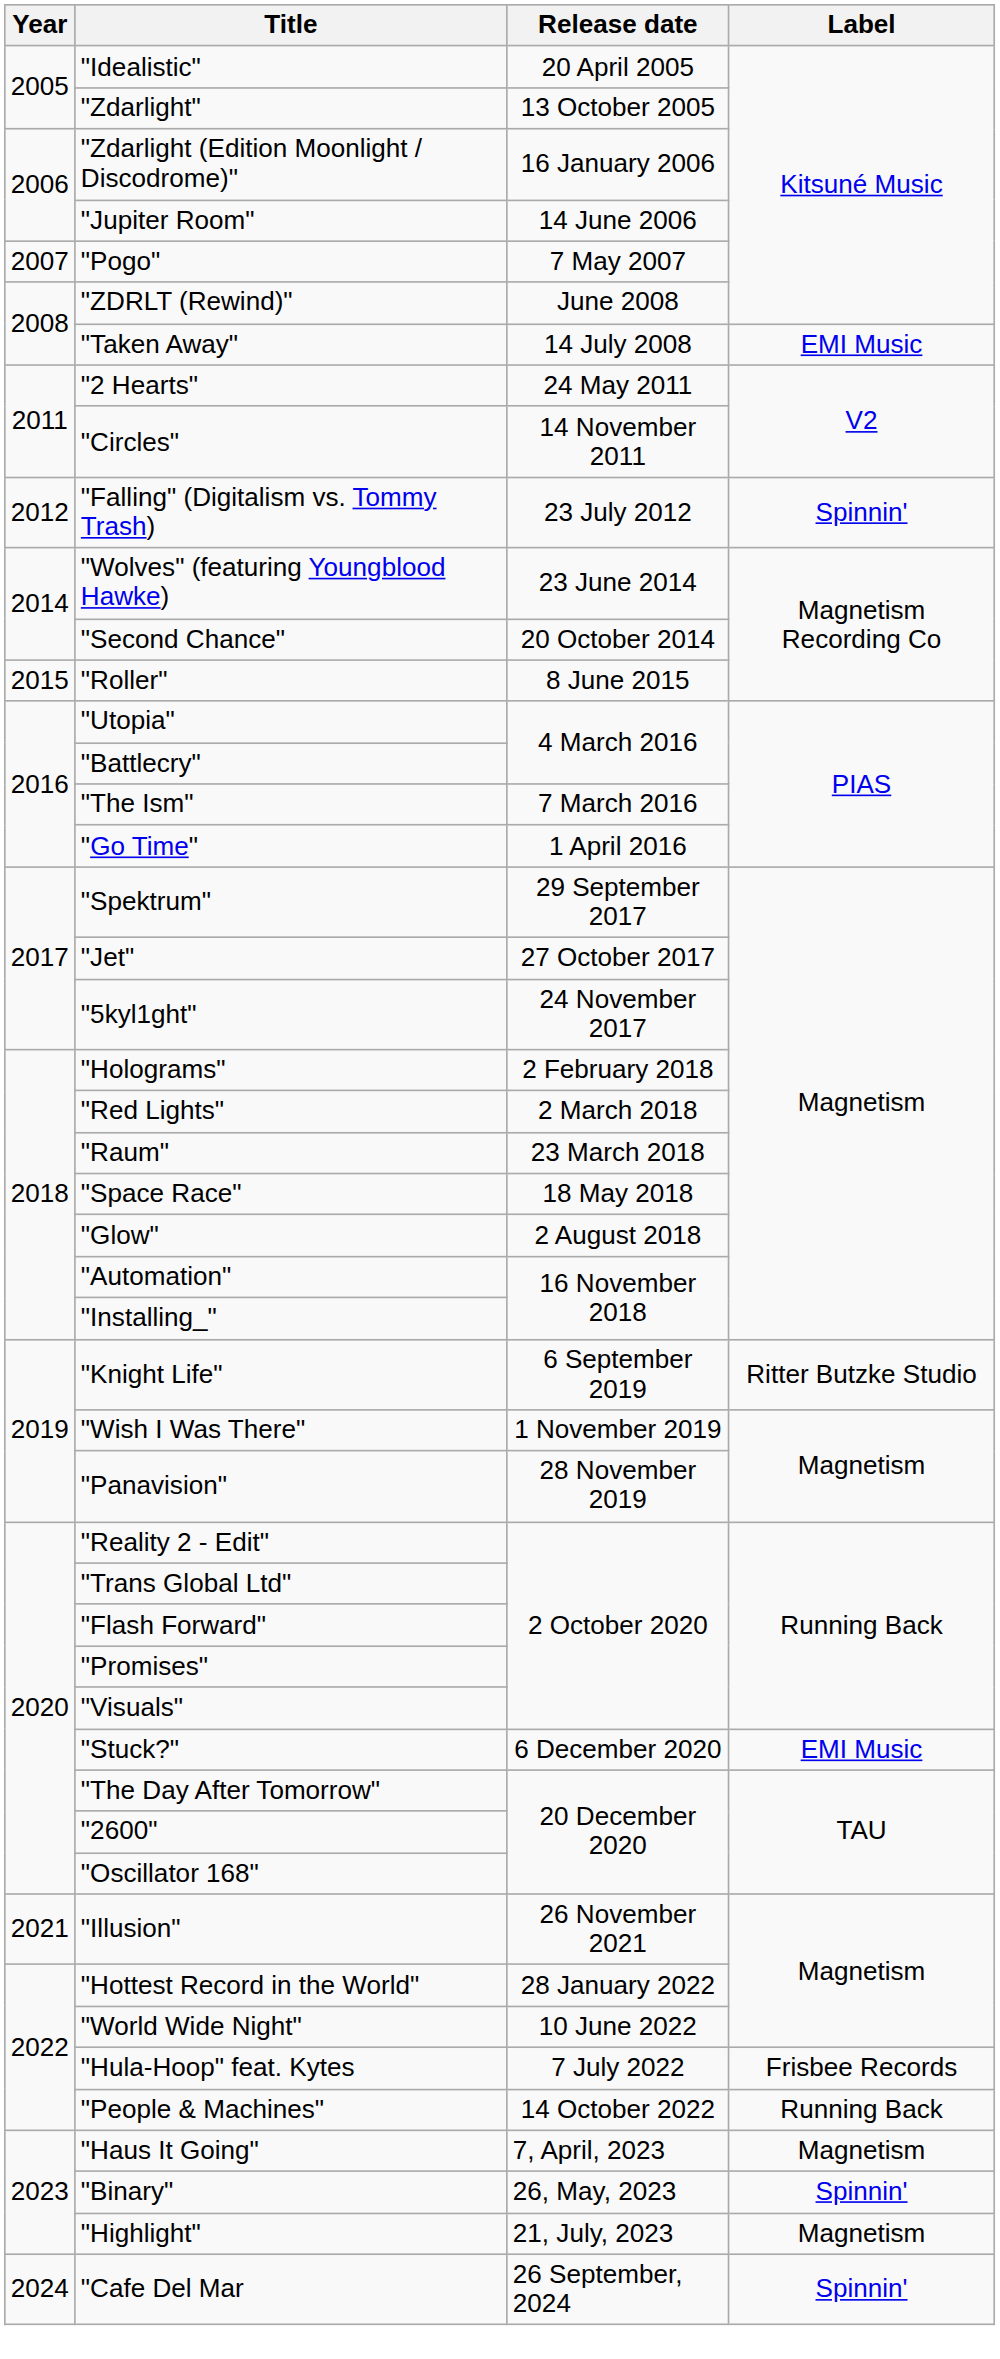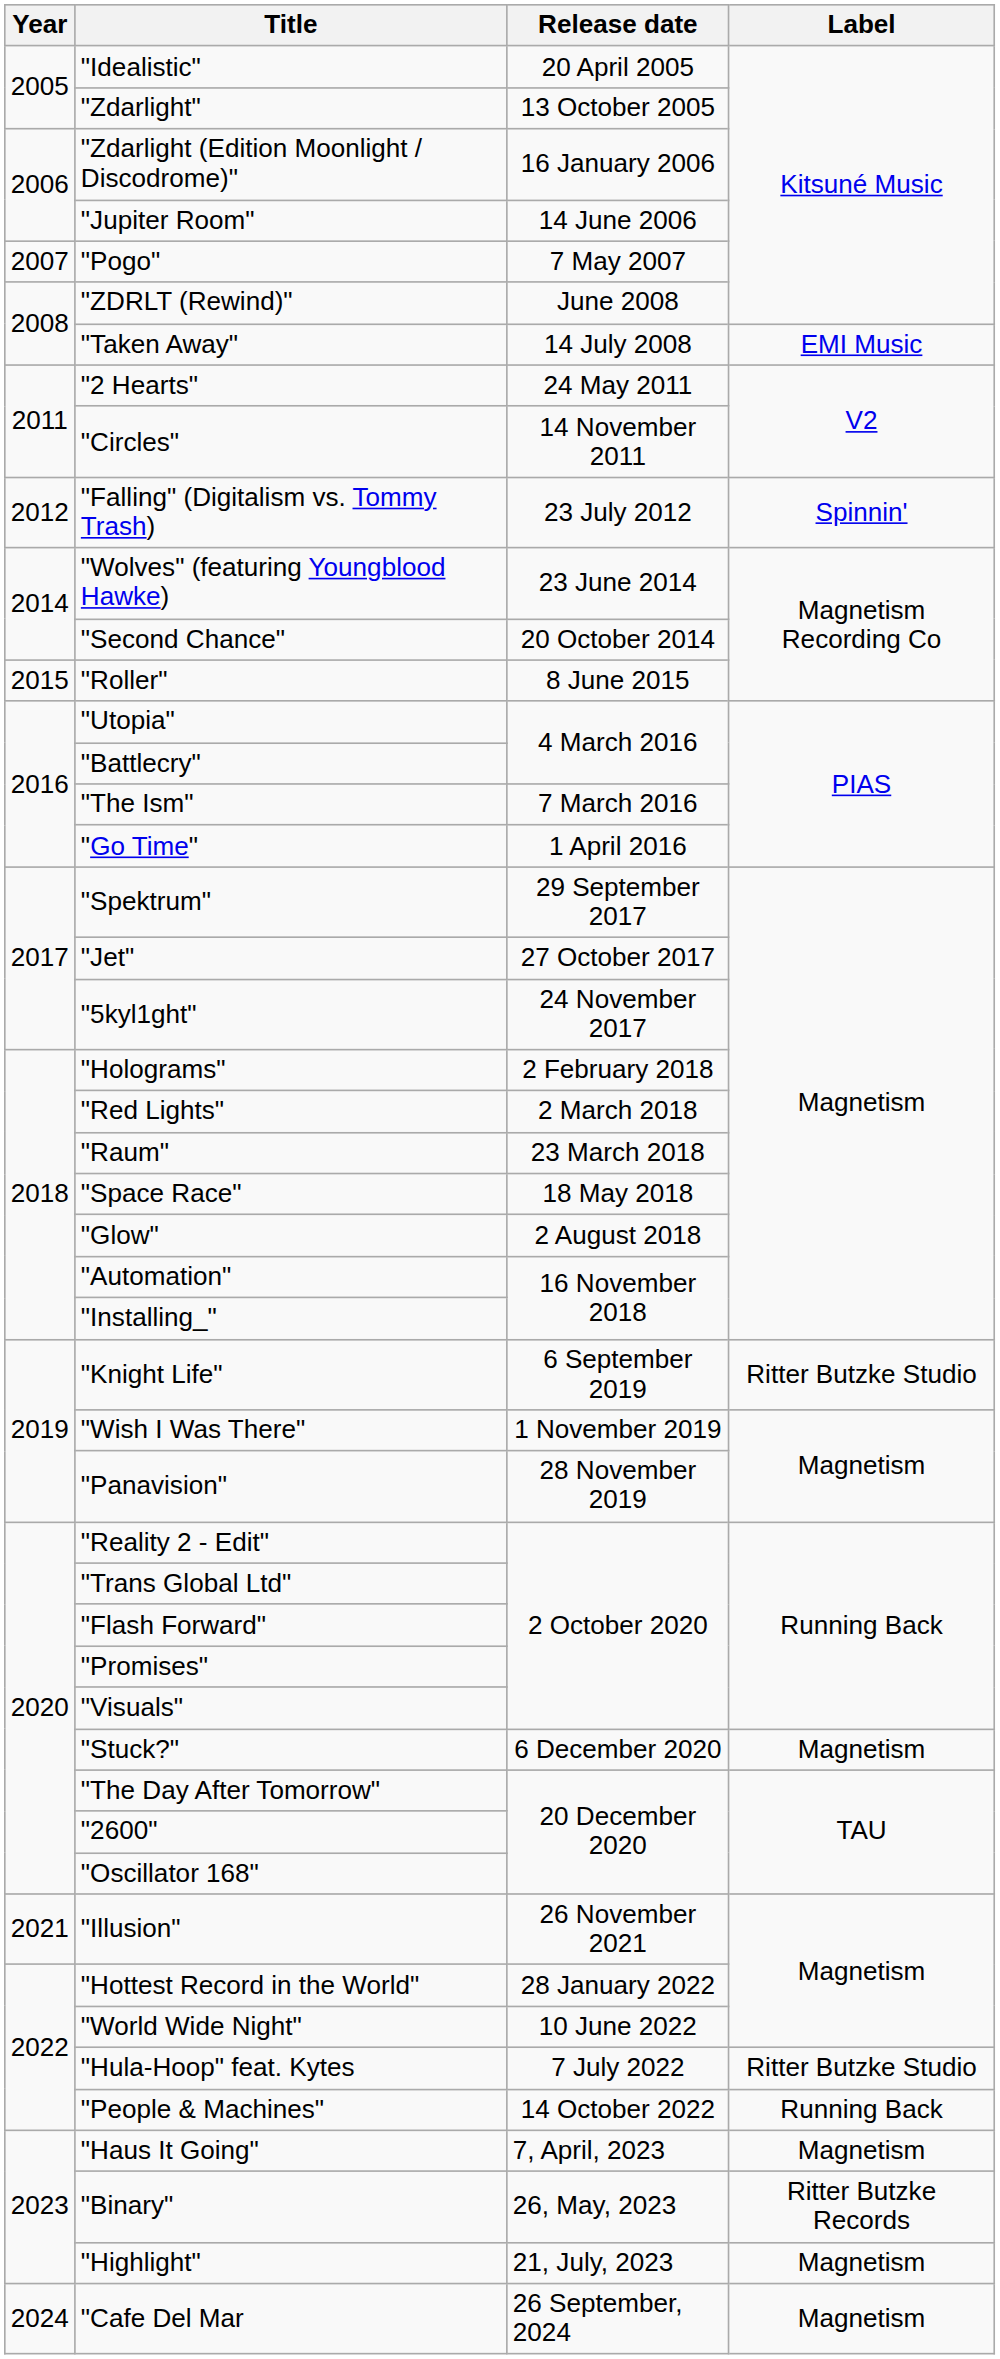(862, 1748) EMI Music -> (862, 1748) Magnetism
(862, 2067) Frisbee Records -> (862, 2067) Ritter Butzke Studio
(862, 2191) Spinnin' -> (862, 2206) Ritter Butzke Records
(862, 2289) Spinnin' -> (862, 2318) Magnetism
